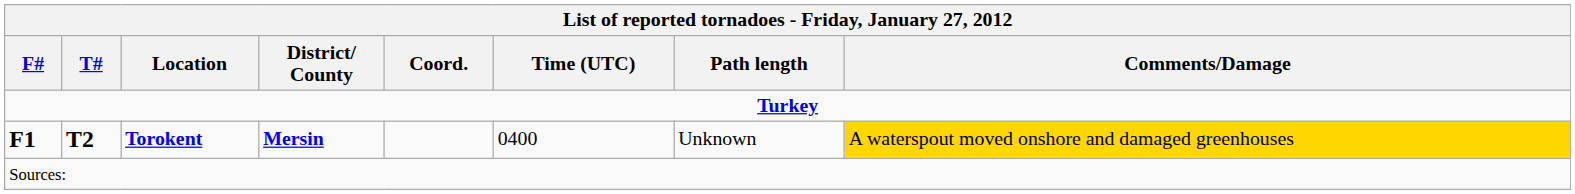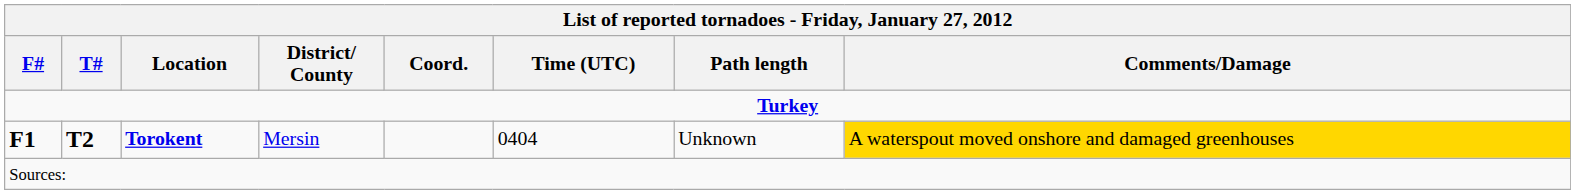(293, 139) bold -> (291, 139) normal
(518, 139) 0400 -> (518, 139) 0404
